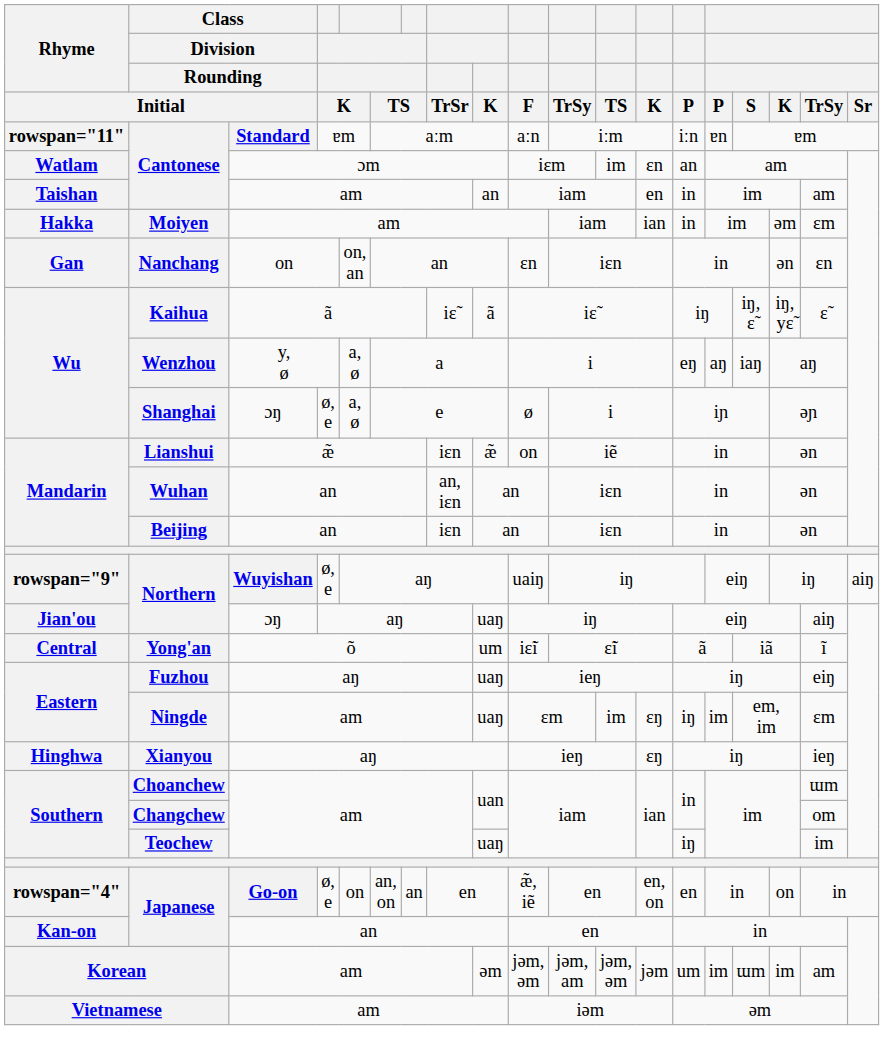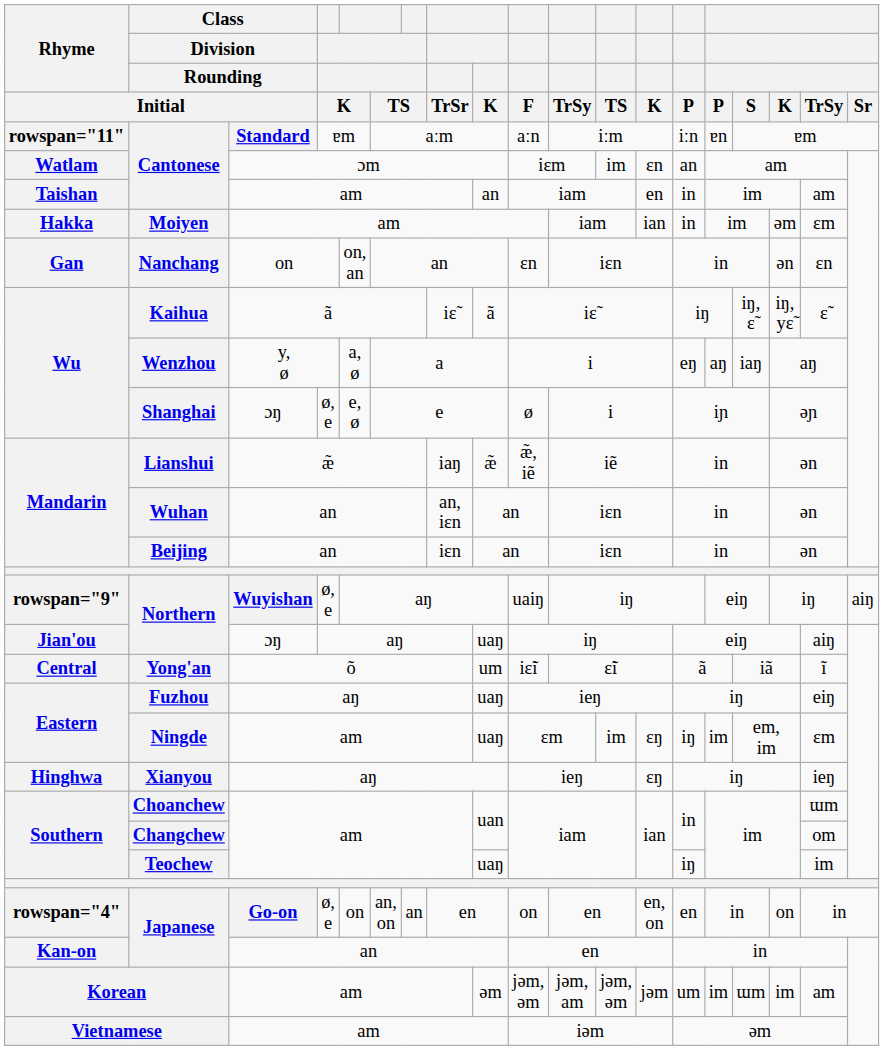(355, 412) a, ø -> (355, 412) e, ø
(450, 452) iɛn -> (450, 462) iaŋ
(528, 452) on -> (528, 462) æ̃, iẽ
(528, 891) æ̃, iẽ -> (528, 912) on
